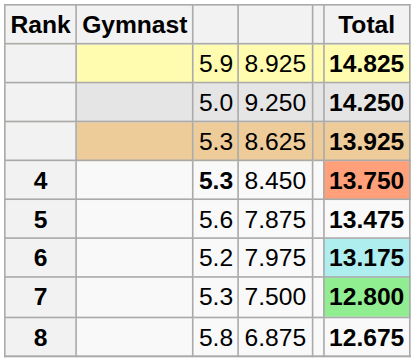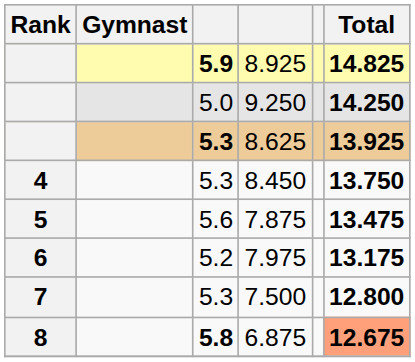(216, 63) normal -> (216, 63) bold
(216, 141) normal -> (216, 141) bold
(216, 180) bold -> (216, 180) normal
(367, 180) lightsalmon background -> (367, 180) no background
(367, 258) paleturquoise background -> (367, 258) no background
(367, 297) lightgreen background -> (367, 297) no background
(216, 336) normal -> (216, 336) bold
(367, 336) no background -> (367, 336) lightsalmon background
